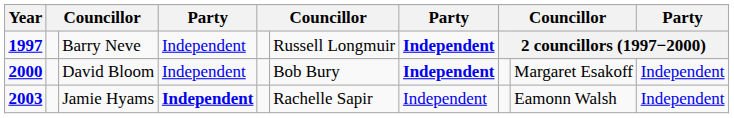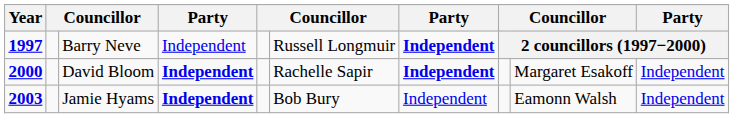(204, 71) normal -> (208, 71) bold
(306, 71) Bob Bury -> (323, 71) Rachelle Sapir
(323, 98) Rachelle Sapir -> (306, 98) Bob Bury
